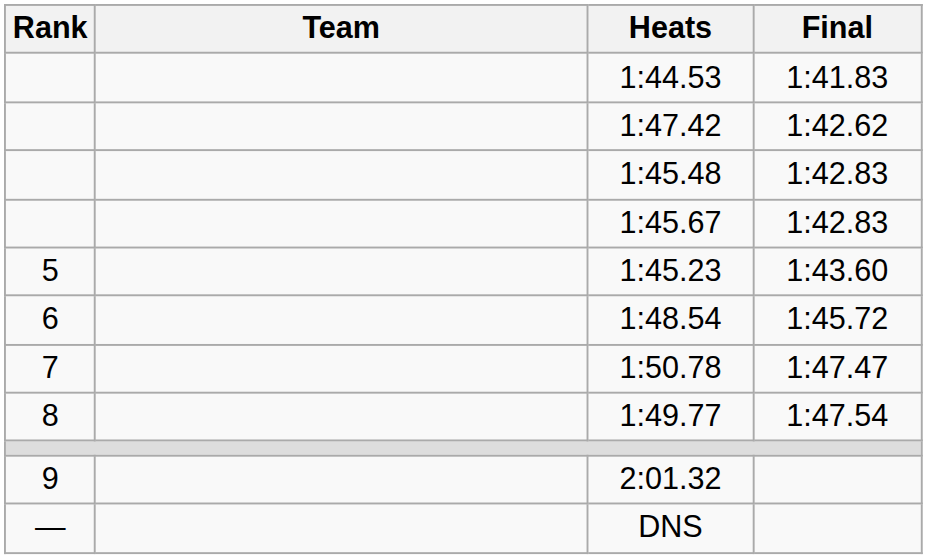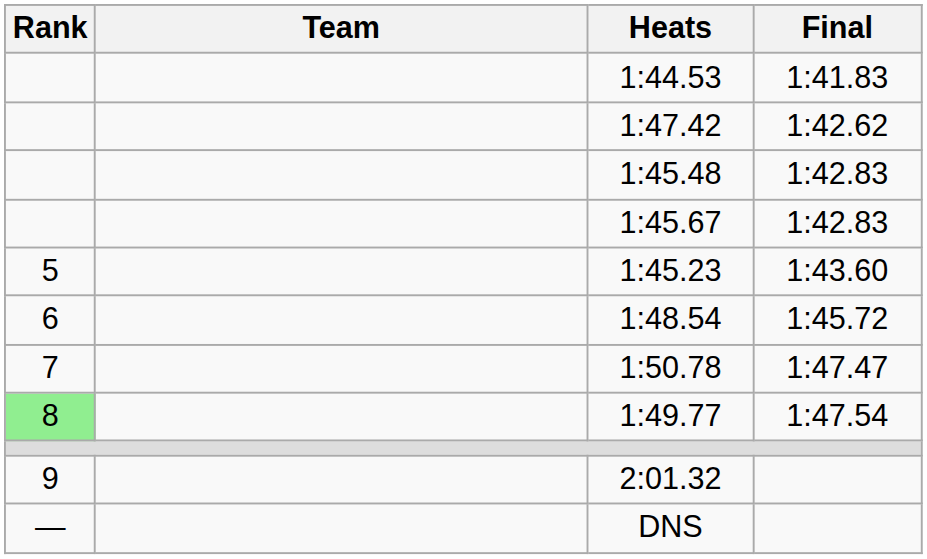(50, 416) no background -> (50, 416) lightgreen background
